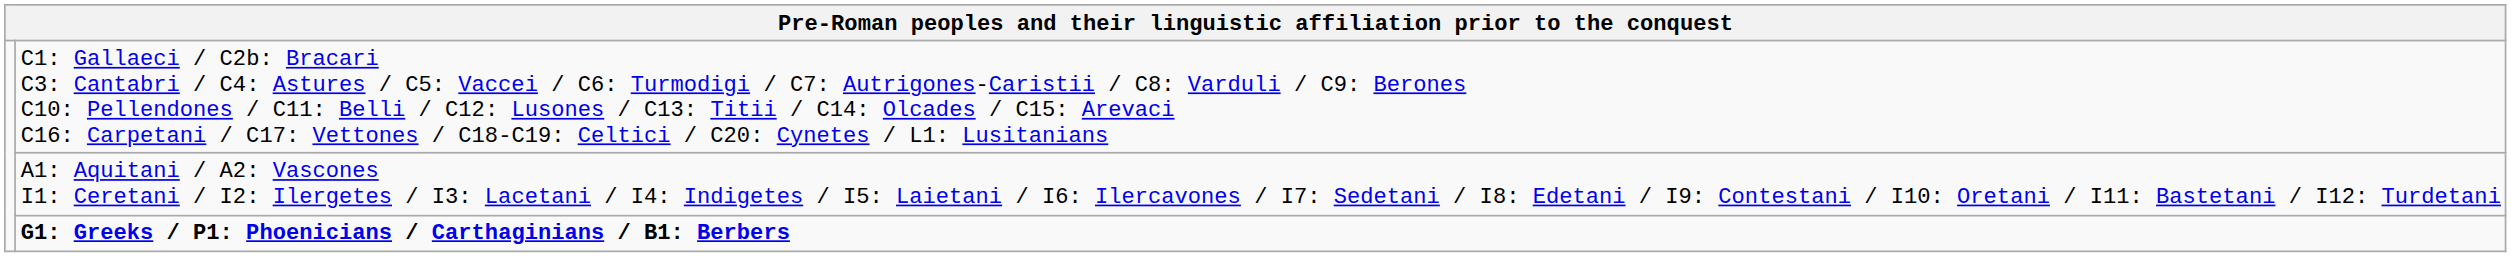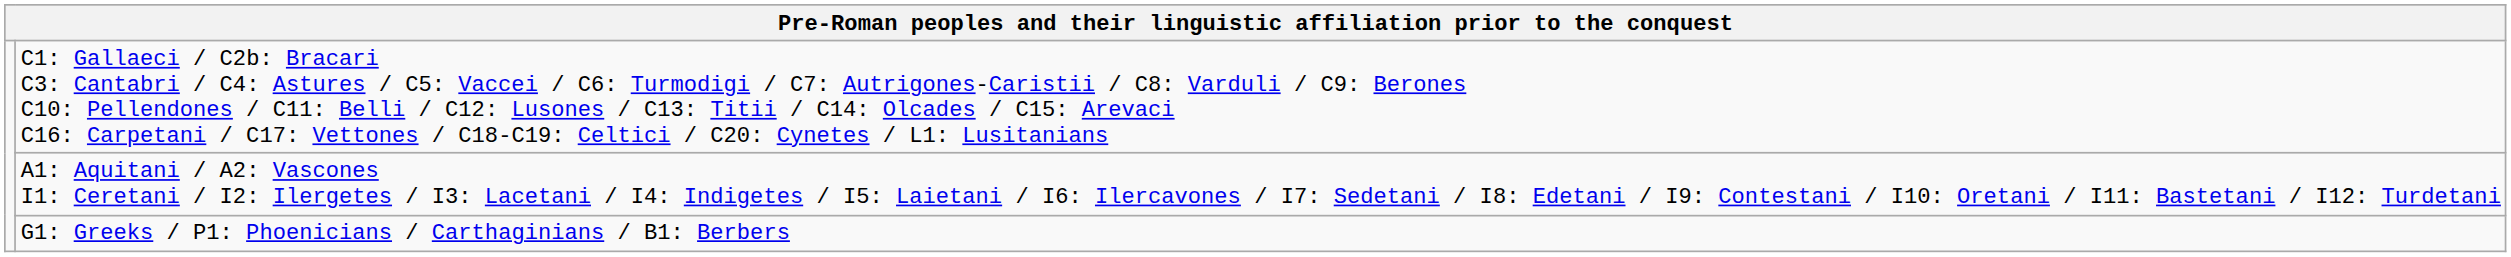(405, 233) bold -> (405, 233) normal
